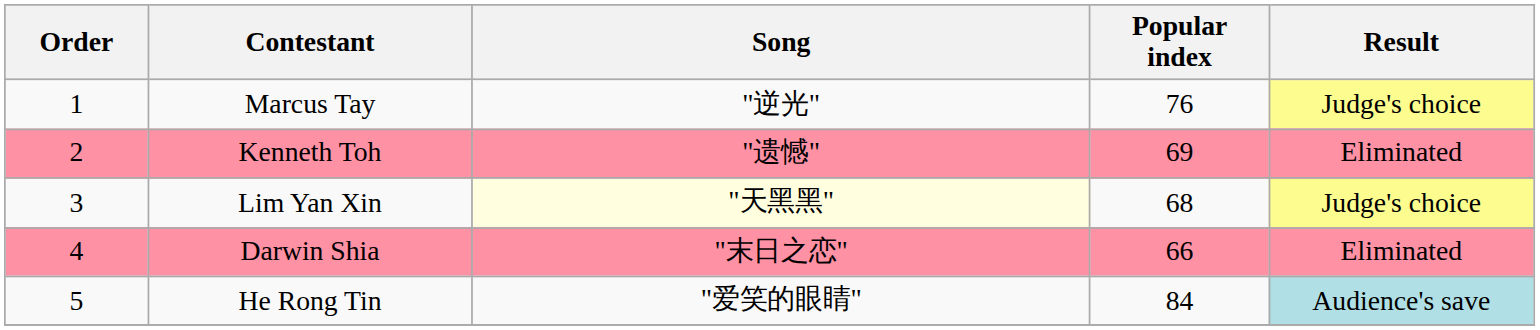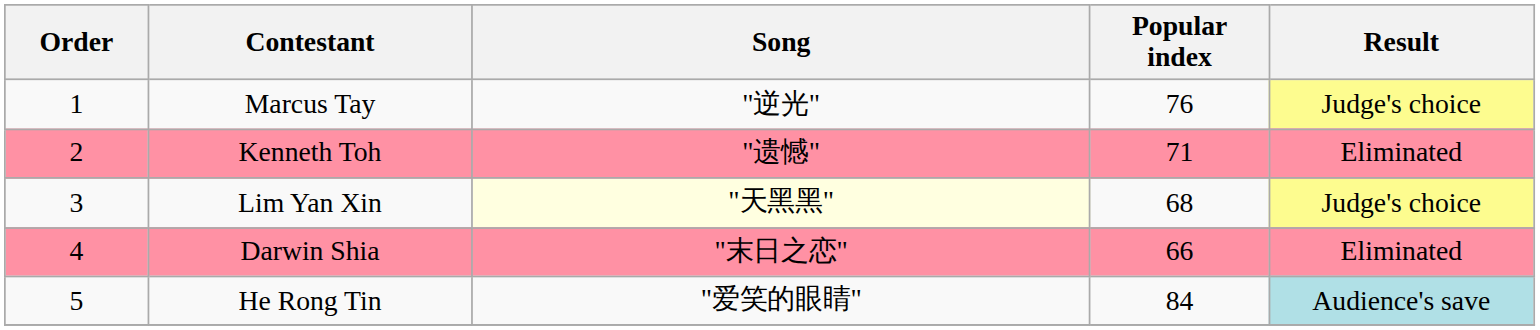(1180, 153) 69 -> (1180, 153) 71
